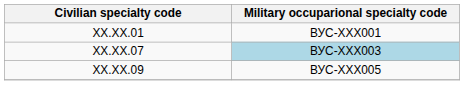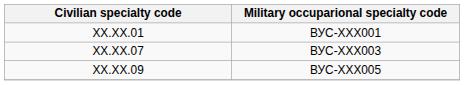(346, 51) lightblue background -> (346, 51) no background
